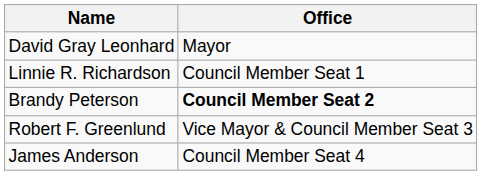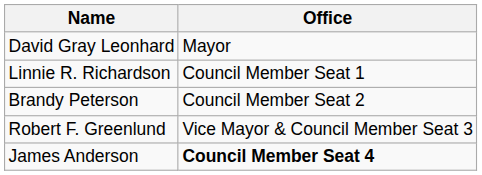(278, 101) bold -> (274, 101) normal
(274, 156) normal -> (278, 156) bold
